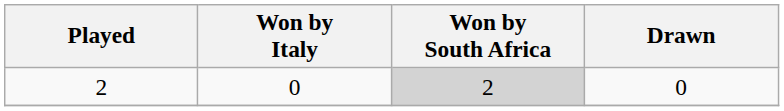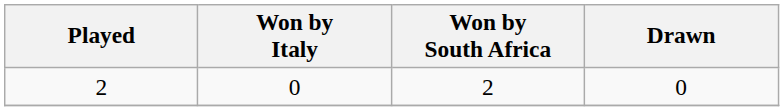(488, 86) lightgrey background -> (488, 86) no background
